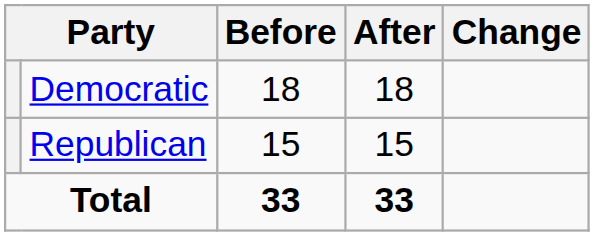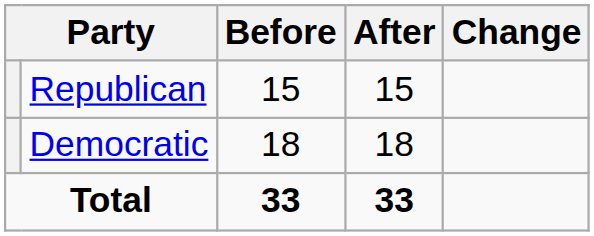rows swapped: (119, 88) <-> (118, 144)
